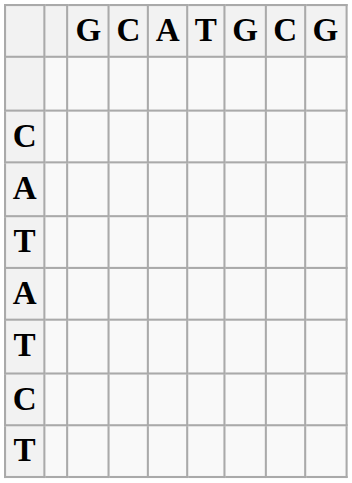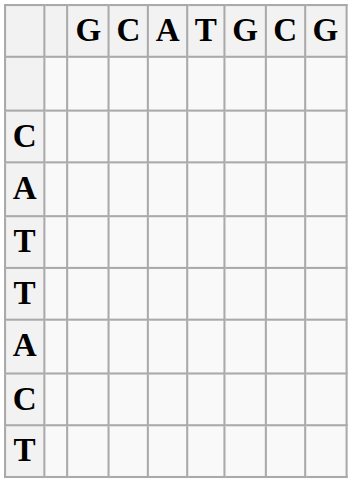(25, 293) A -> (25, 293) T
(25, 345) T -> (25, 345) A
